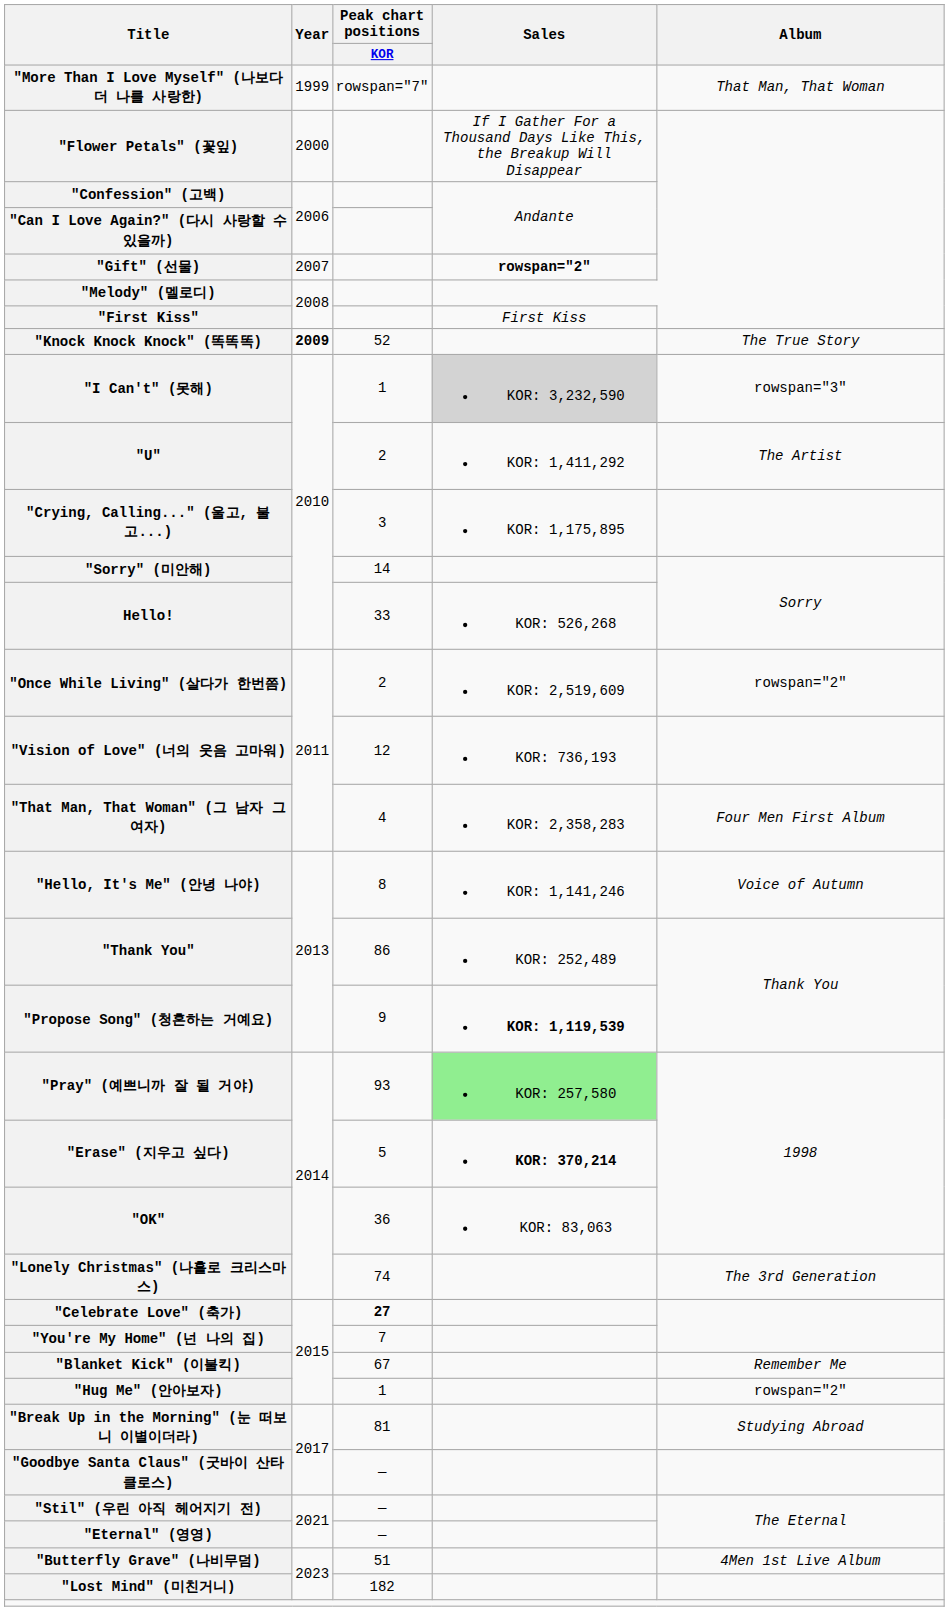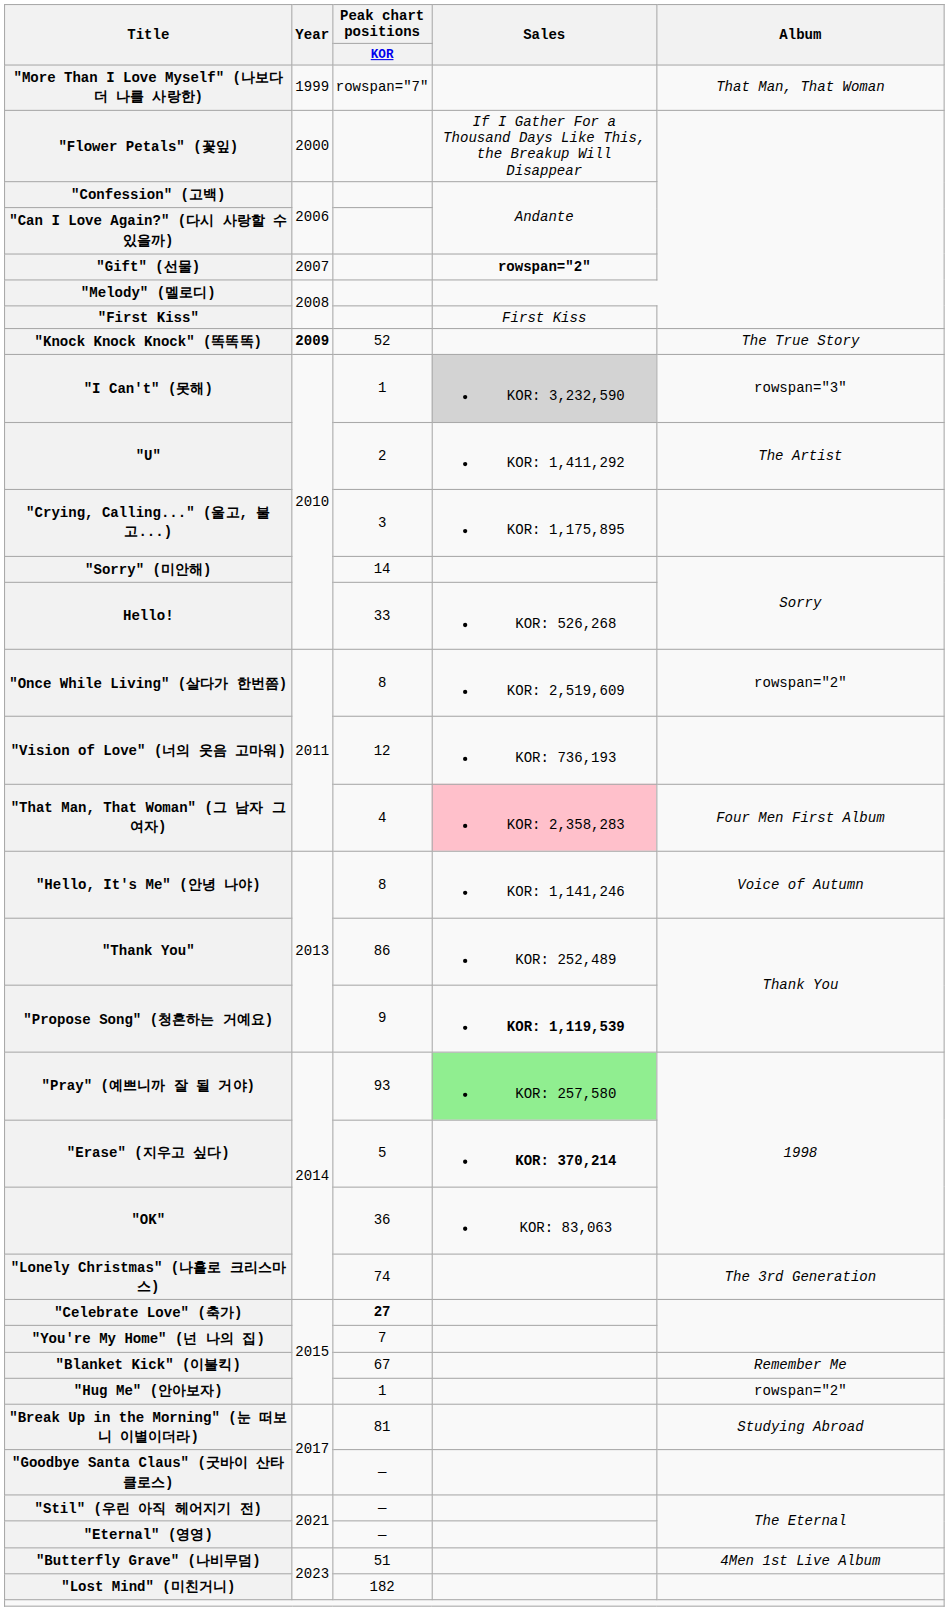(382, 683) 2 -> (382, 683) 8
(544, 826) no background -> (544, 826) pink background
